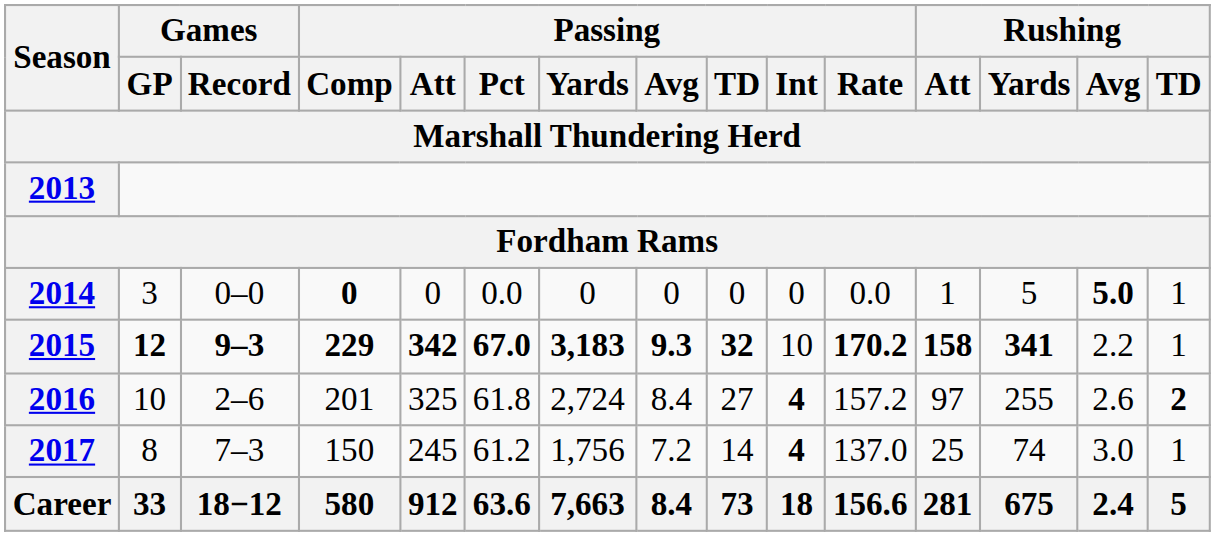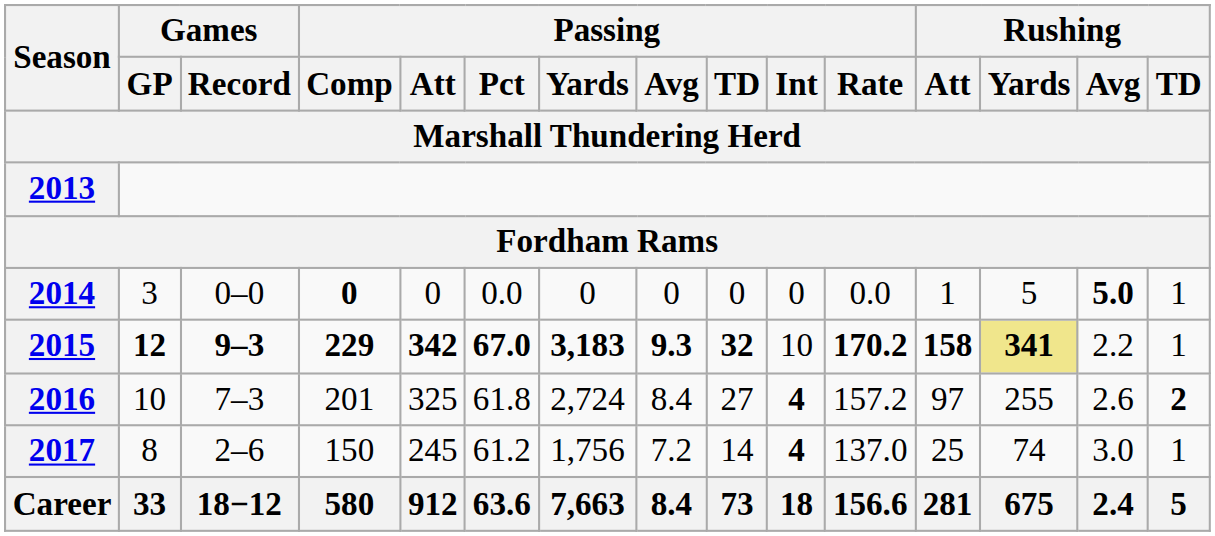(1029, 345) no background -> (1029, 345) khaki background
(239, 398) 2–6 -> (239, 398) 7–3
(239, 450) 7–3 -> (239, 450) 2–6
